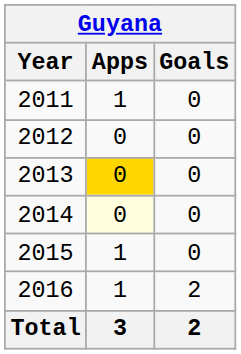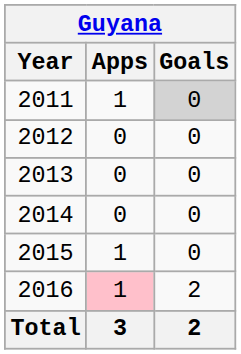(194, 100) no background -> (194, 100) lightgrey background
(120, 177) gold background -> (120, 177) no background
(120, 215) lightyellow background -> (120, 215) no background
(120, 291) no background -> (120, 291) pink background
